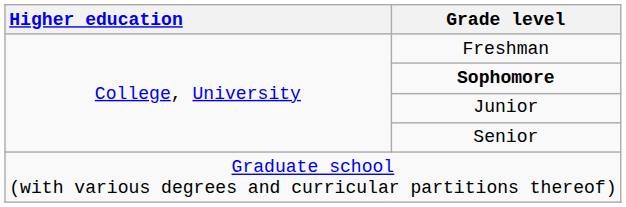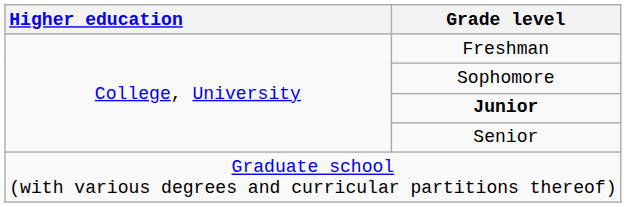(506, 78) bold -> (506, 78) normal
(506, 108) normal -> (506, 108) bold
